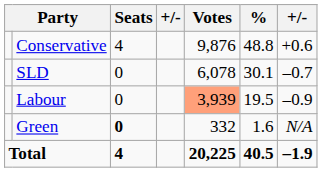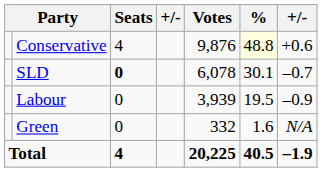(259, 45) no background -> (259, 45) lightyellow background
(119, 72) normal -> (119, 72) bold
(216, 99) lightsalmon background -> (216, 99) no background
(119, 126) bold -> (119, 126) normal
